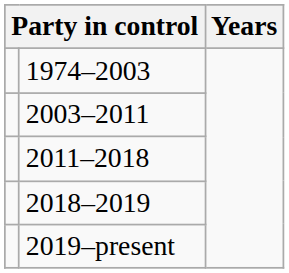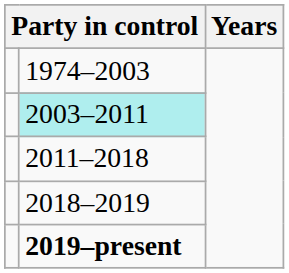(88, 114) no background -> (87, 114) paleturquoise background
(100, 245) normal -> (103, 245) bold
